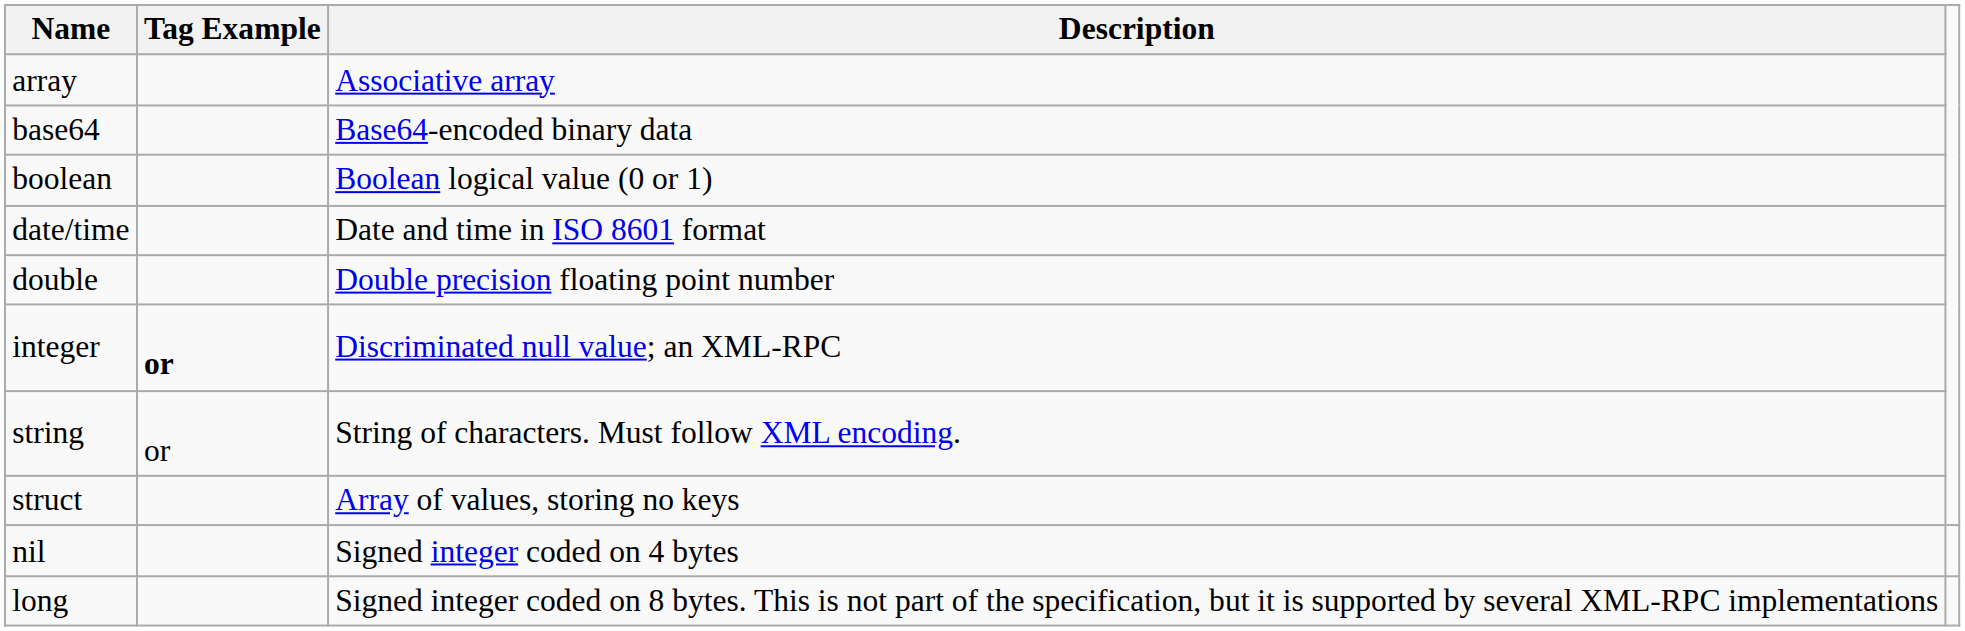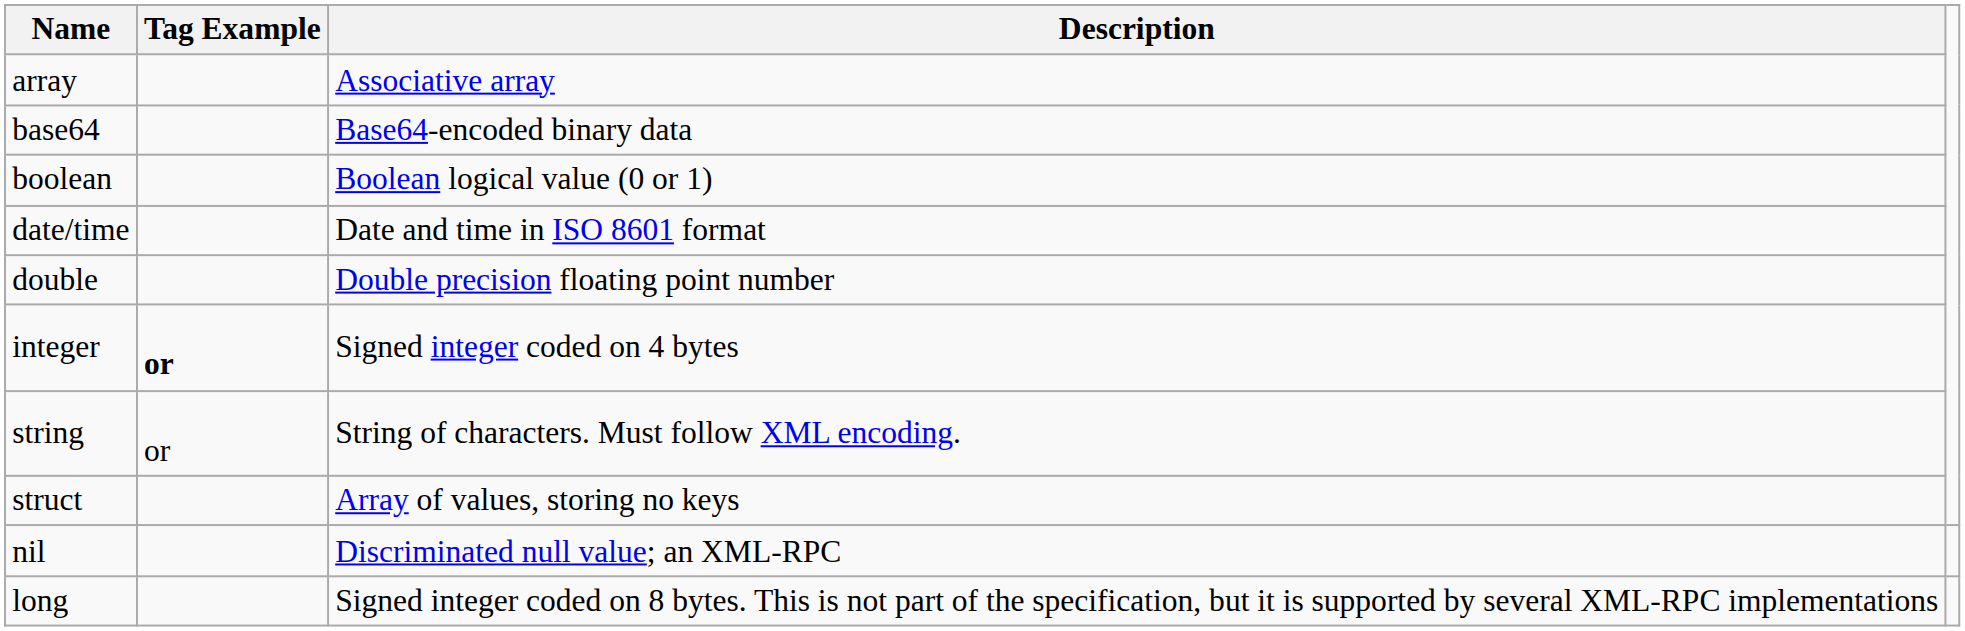(588, 347) Discriminated null value; an XML-RPC -> (537, 347) Signed integer coded on 4 bytes
(537, 550) Signed integer coded on 4 bytes -> (588, 550) Discriminated null value; an XML-RPC
